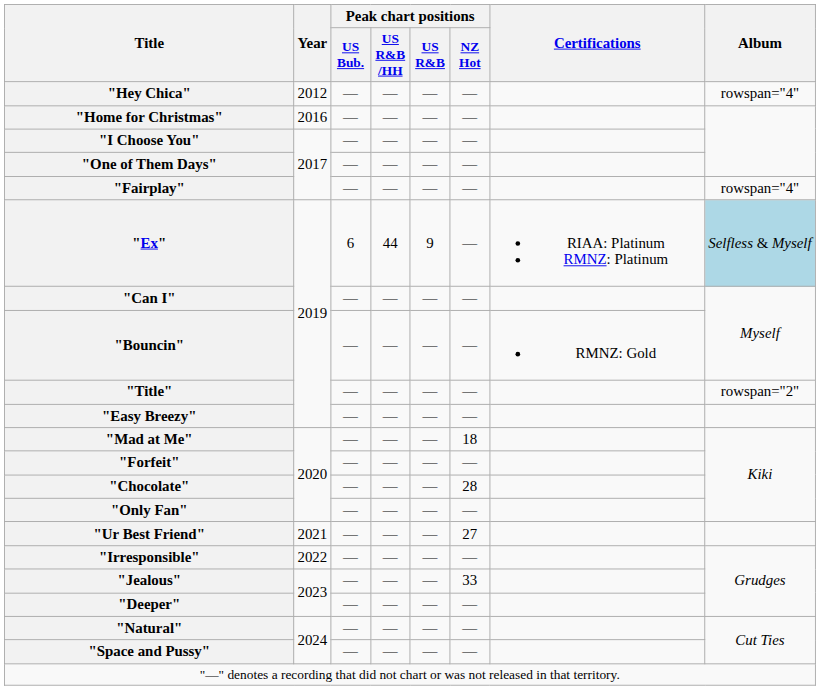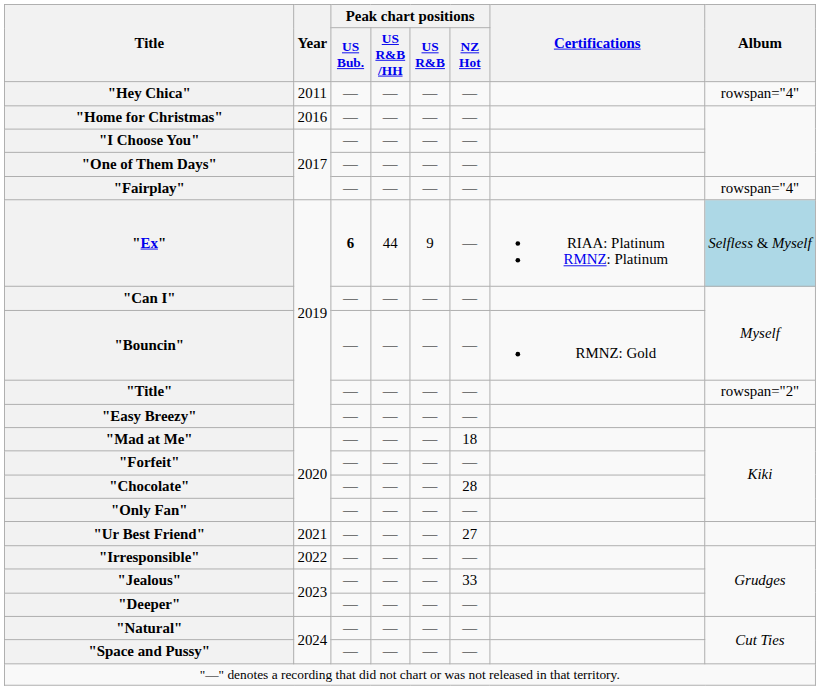(312, 93) 2012 -> (312, 93) 2011
(351, 243) normal -> (351, 243) bold
